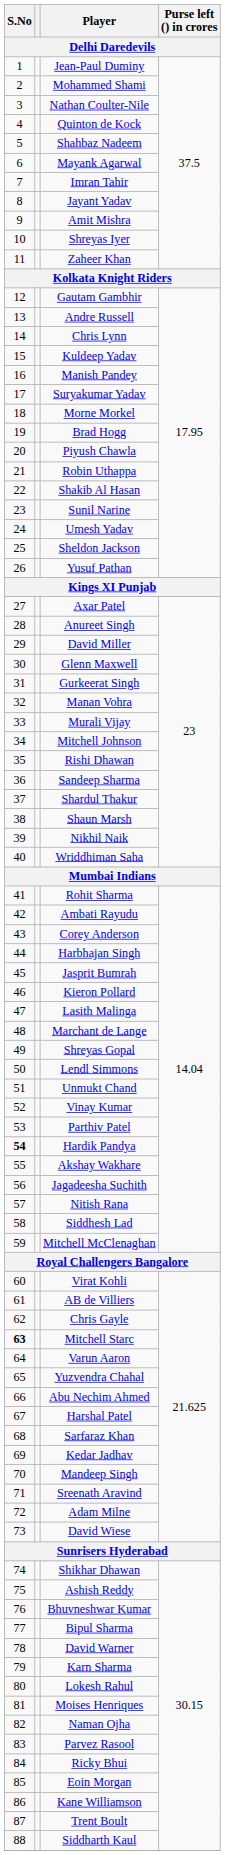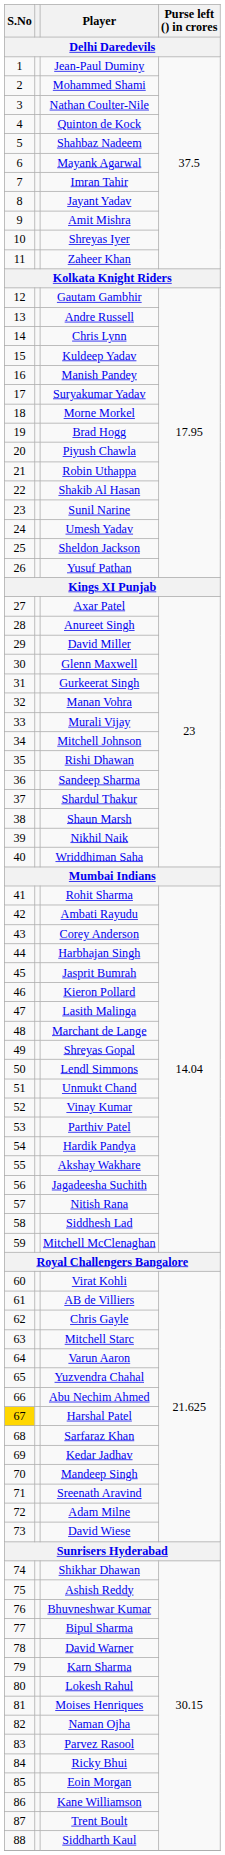(20, 1146) bold -> (20, 1146) normal
(20, 1339) bold -> (20, 1339) normal
(20, 1416) no background -> (20, 1416) gold background
